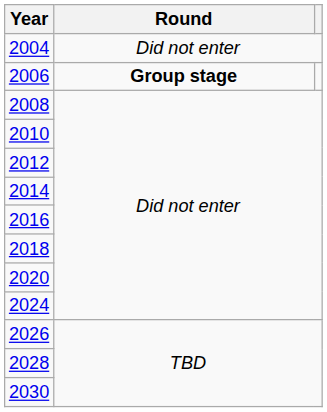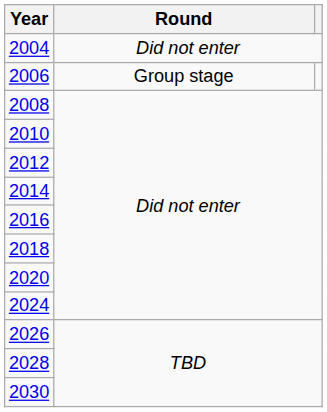(184, 77) bold -> (184, 77) normal
